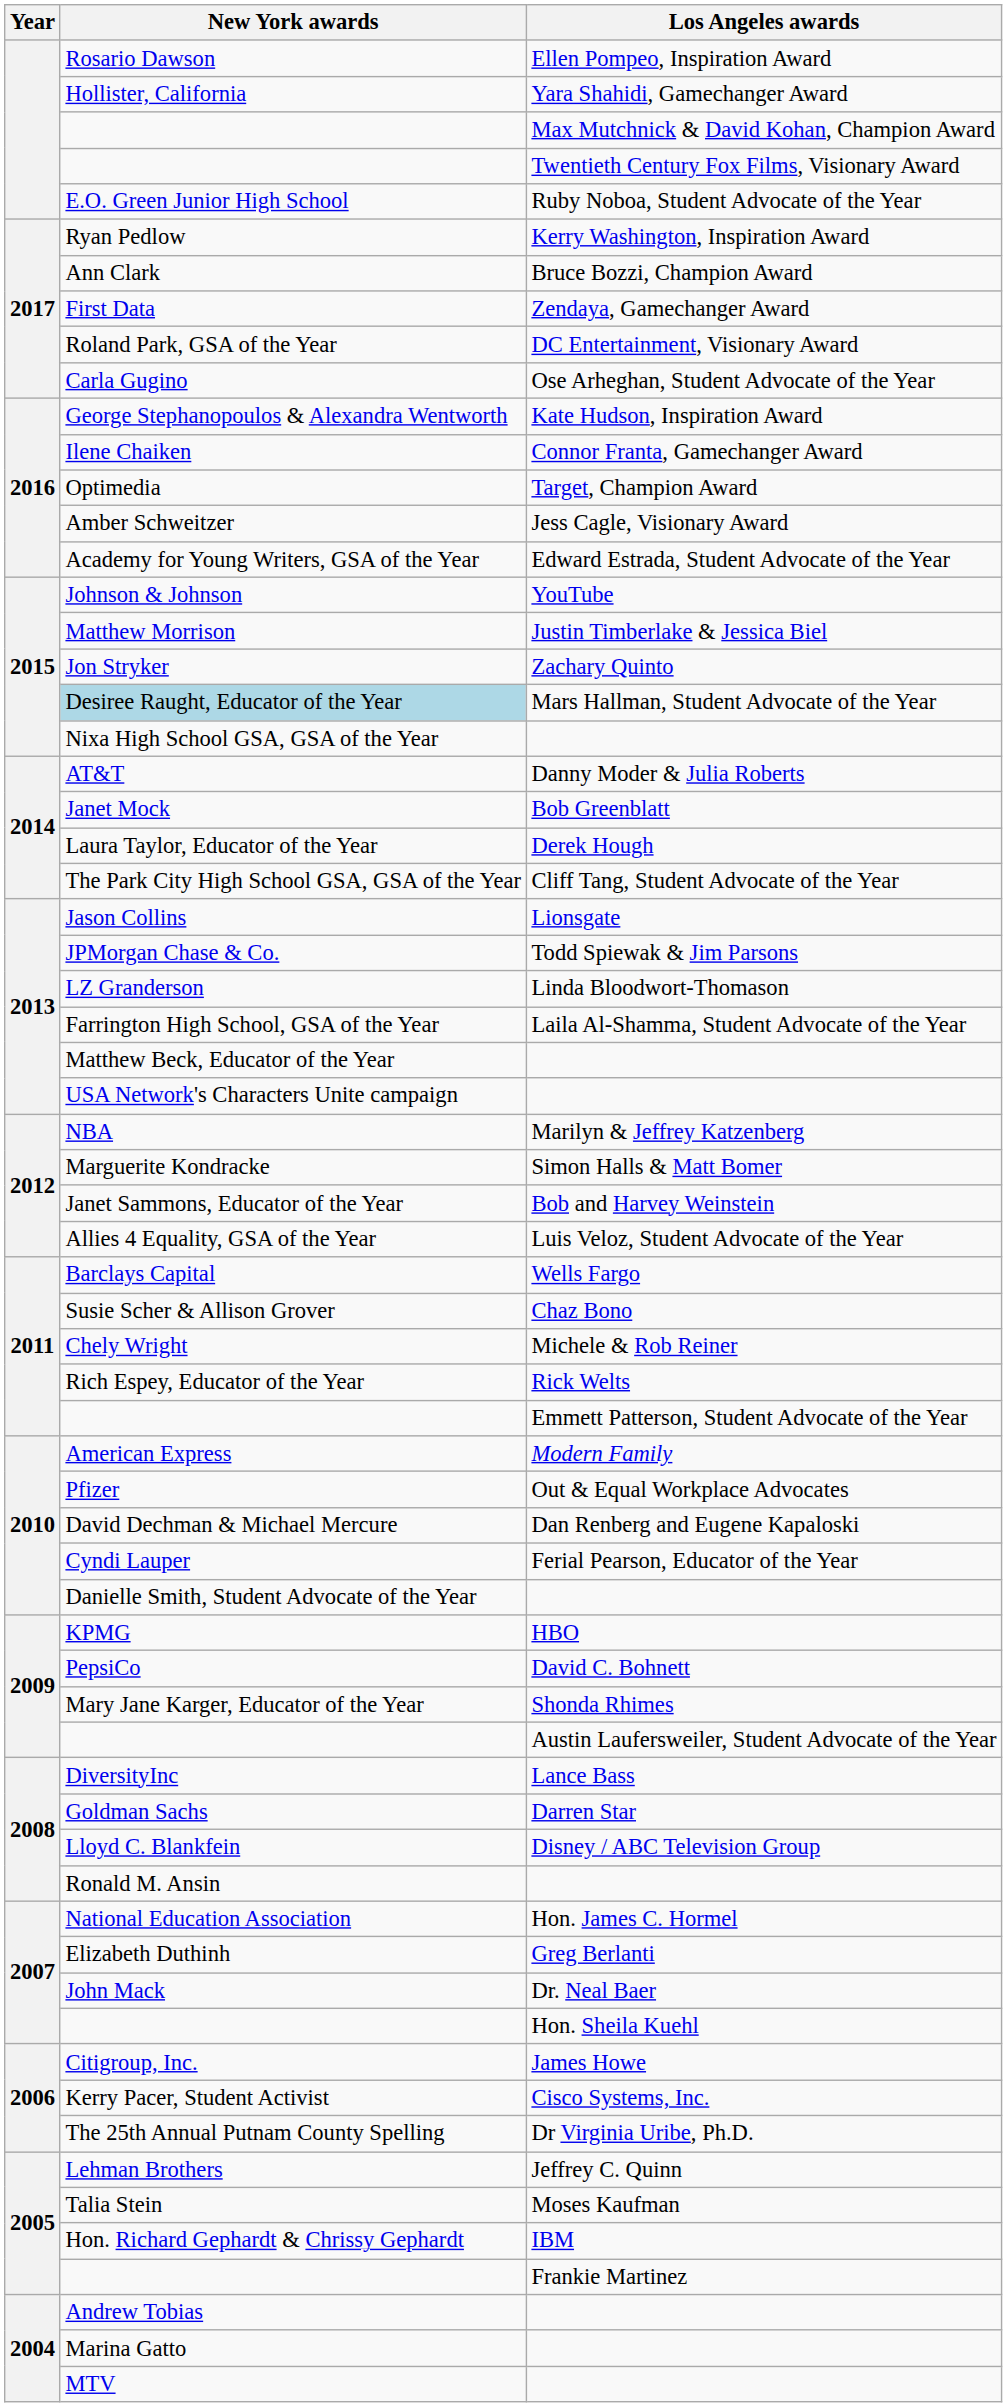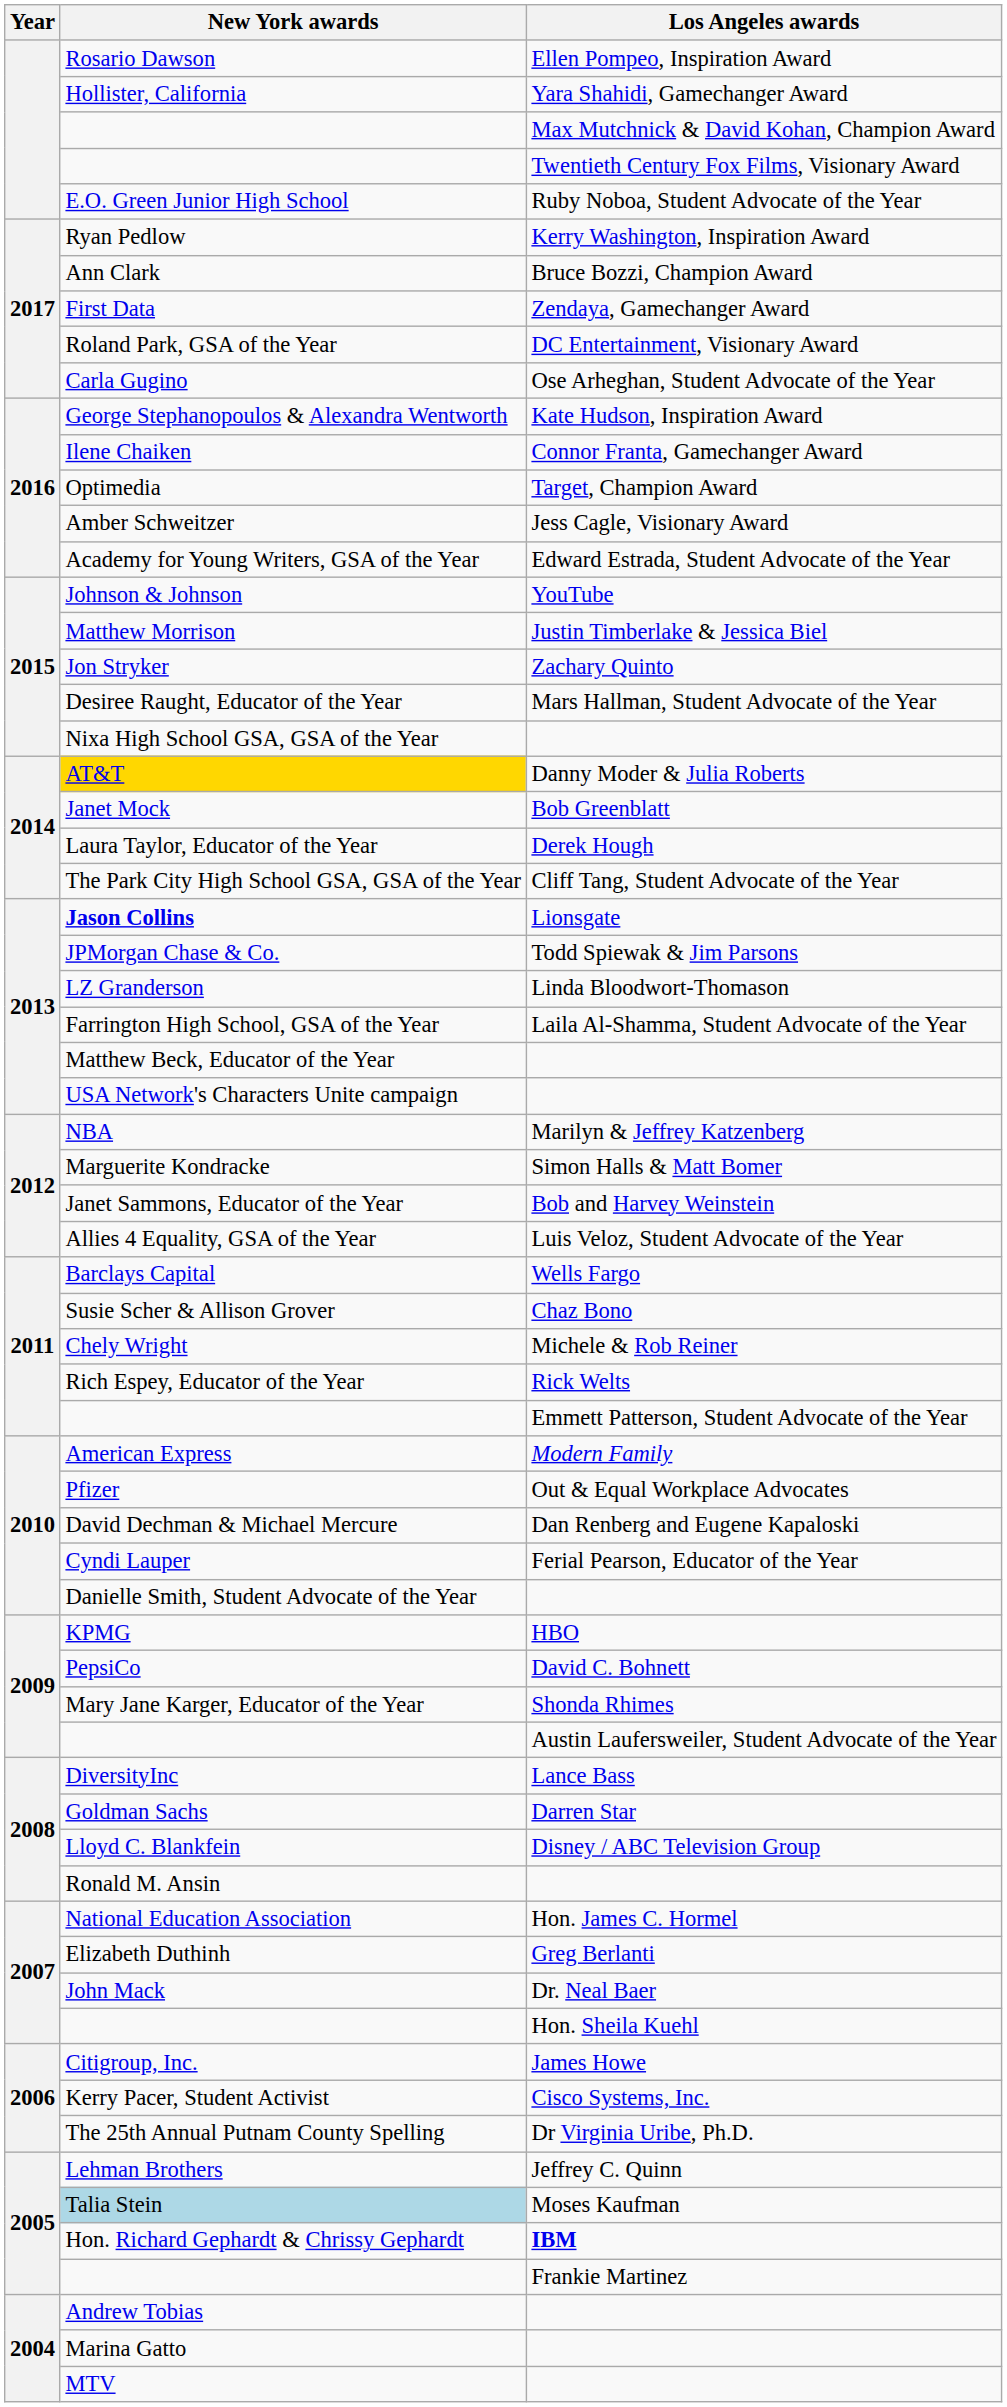(234, 702) lightblue background -> (234, 702) no background
(95, 773) no background -> (95, 773) gold background
(126, 916) normal -> (130, 916) bold
(114, 2204) no background -> (114, 2204) lightblue background
(553, 2240) normal -> (554, 2240) bold
